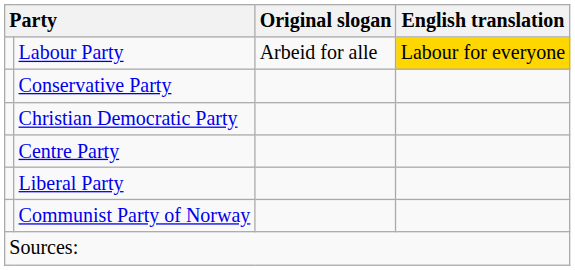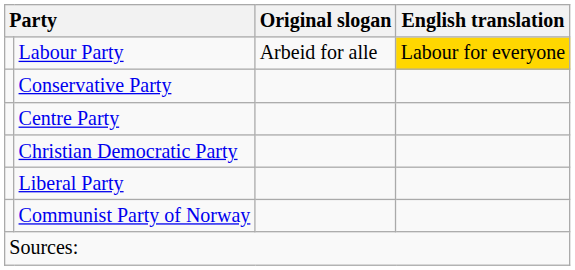rows swapped: (69, 150) <-> (128, 117)
